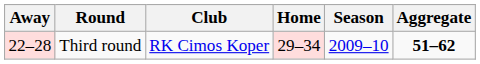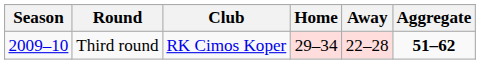columns swapped: (359, 18) <-> (30, 18)
